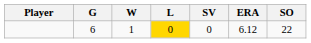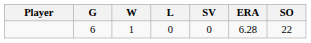(170, 29) gold background -> (170, 29) no background
(248, 29) 6.12 -> (248, 29) 6.28
